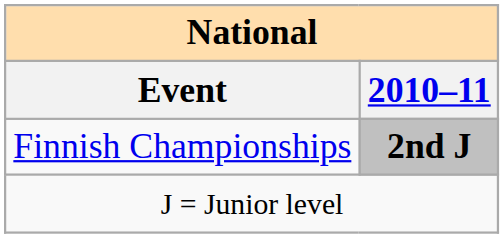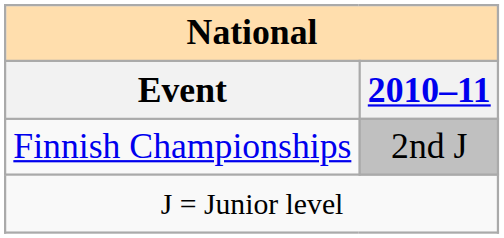(429, 145) bold -> (429, 145) normal
